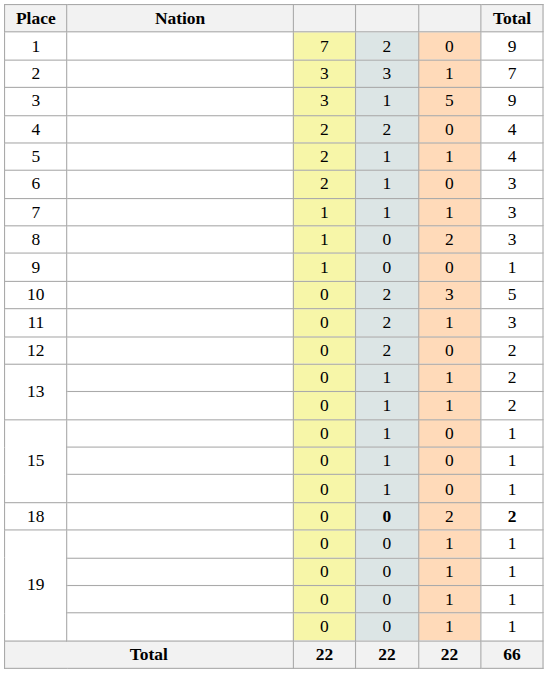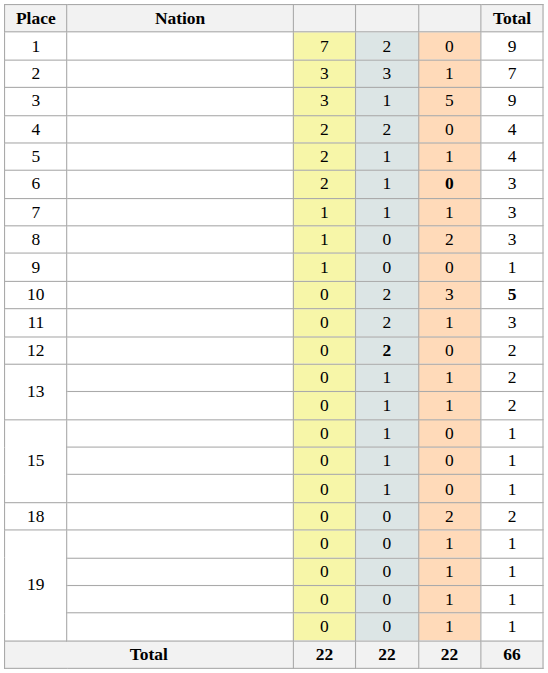(449, 184) normal -> (449, 184) bold
(512, 294) normal -> (512, 294) bold
(387, 350) normal -> (387, 350) bold
(387, 516) bold -> (387, 516) normal
(512, 516) bold -> (512, 516) normal
